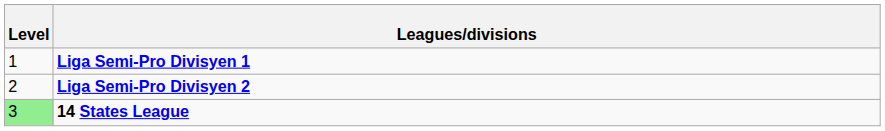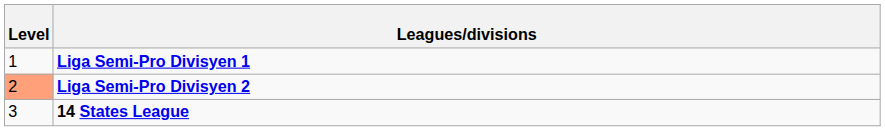(13, 86) no background -> (13, 86) lightsalmon background
(13, 112) lightgreen background -> (13, 112) no background
